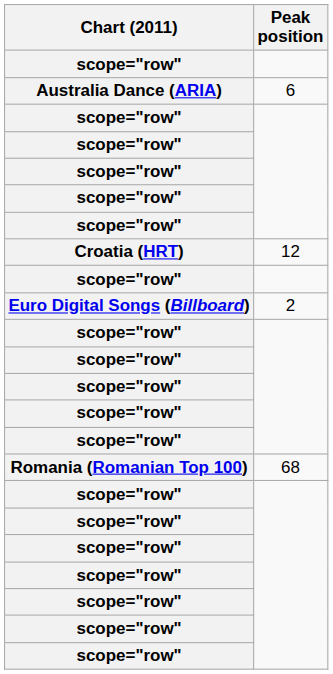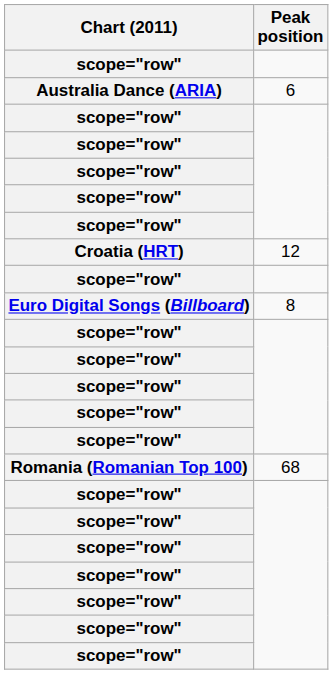(290, 306) 2 -> (290, 306) 8
